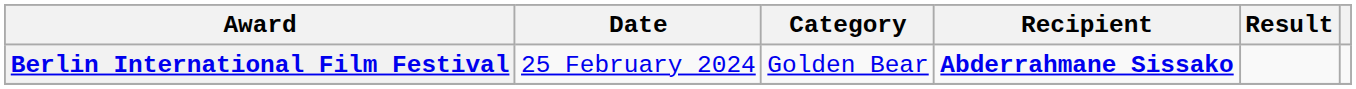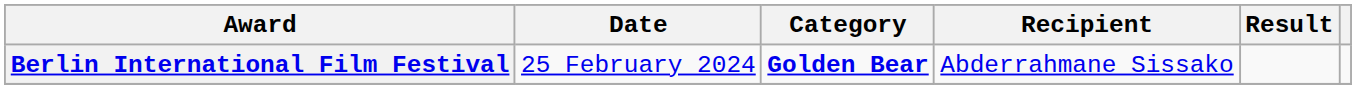(848, 65) normal -> (848, 65) bold
(1087, 65) bold -> (1087, 65) normal
